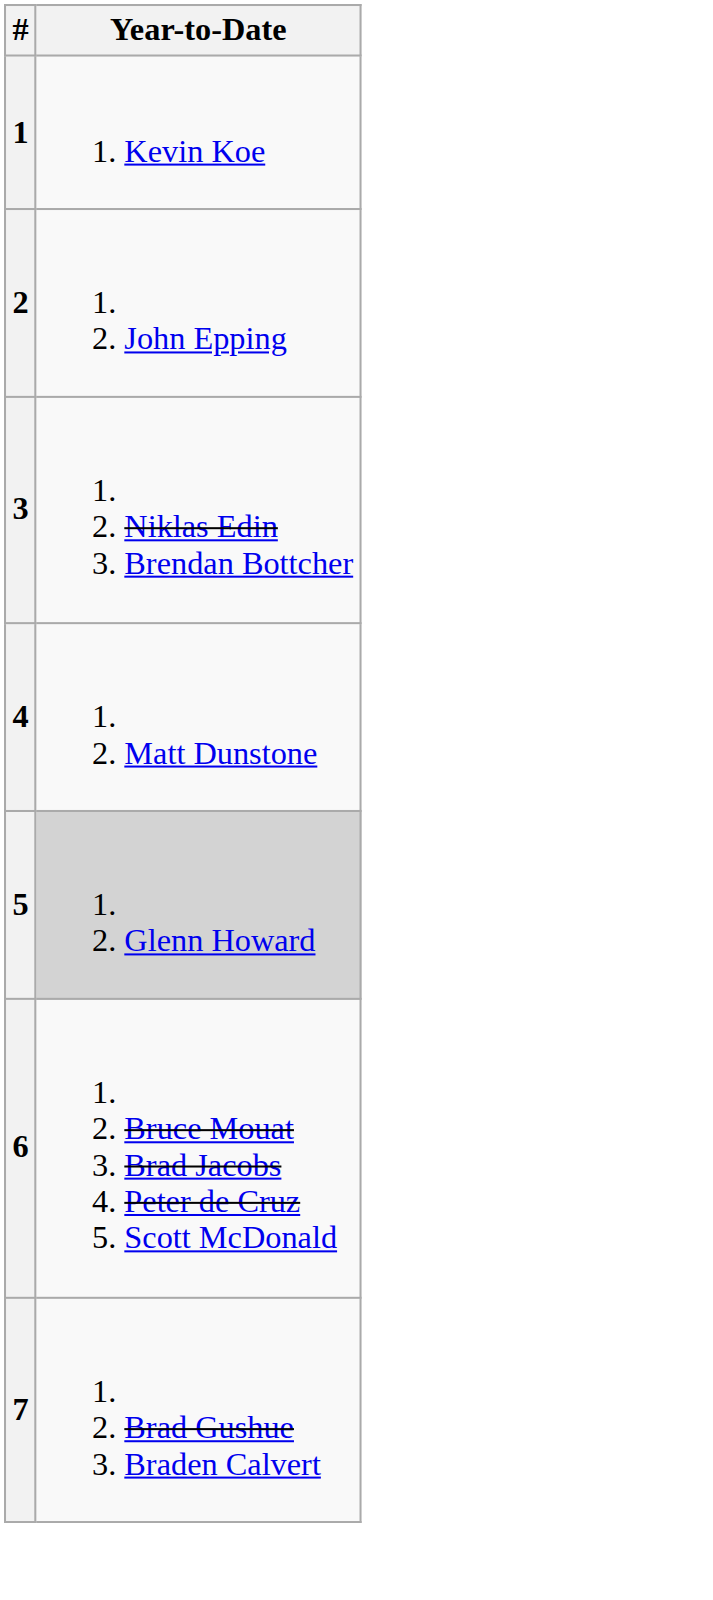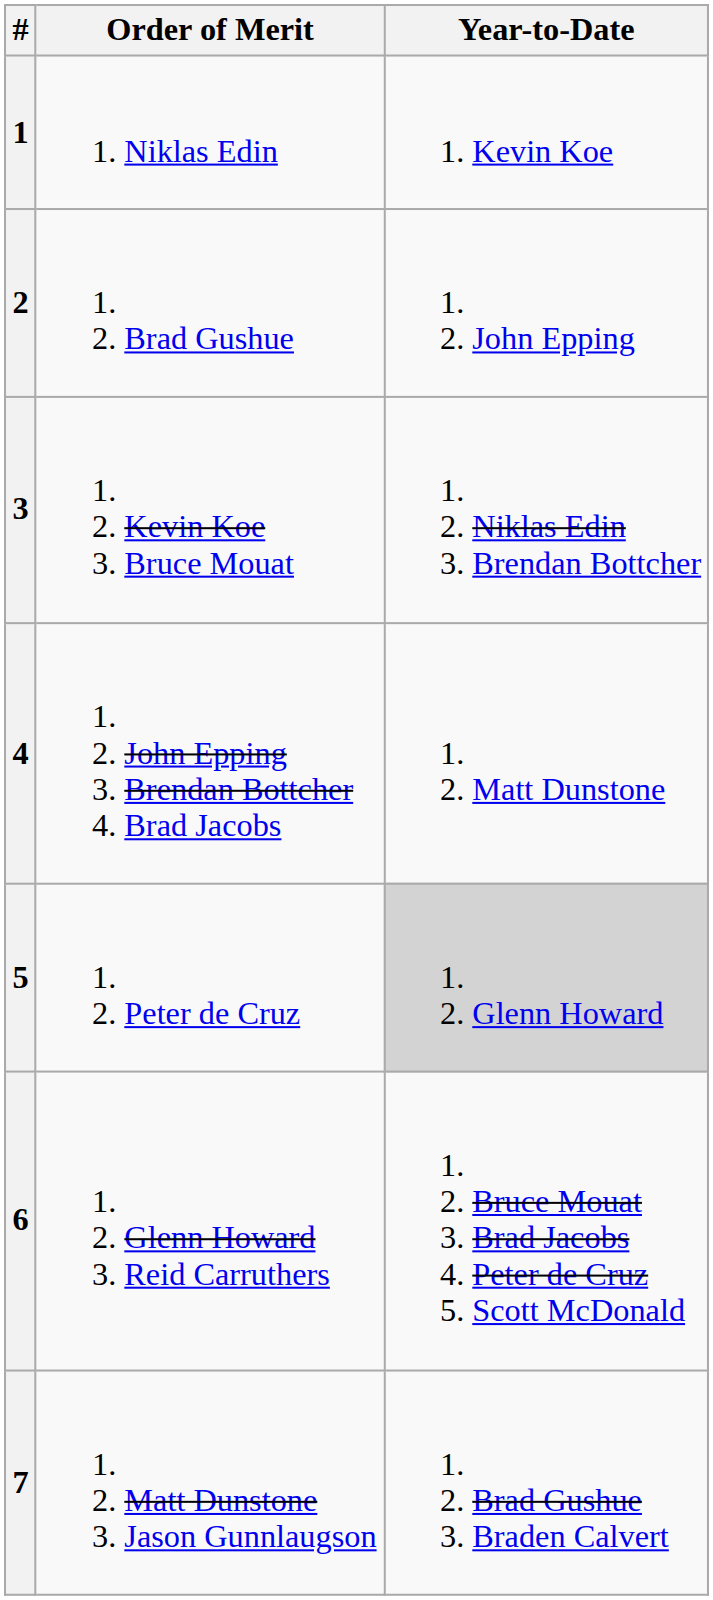+ column: (210, 30)
